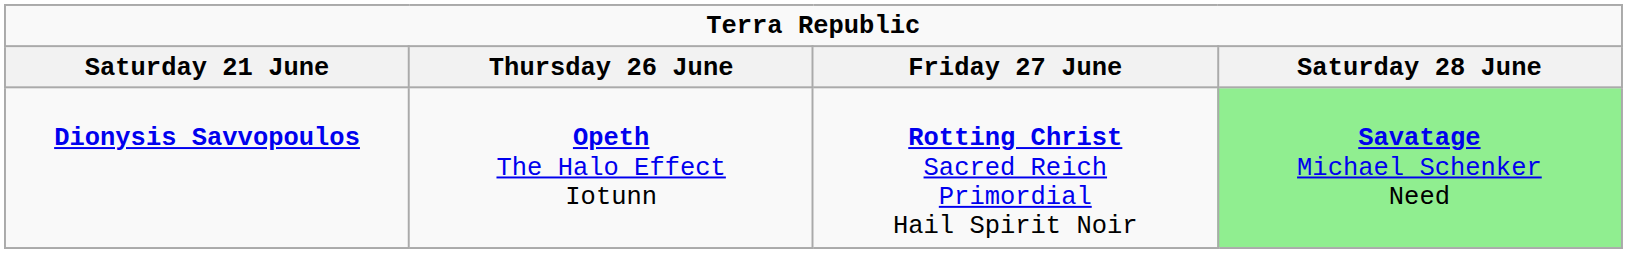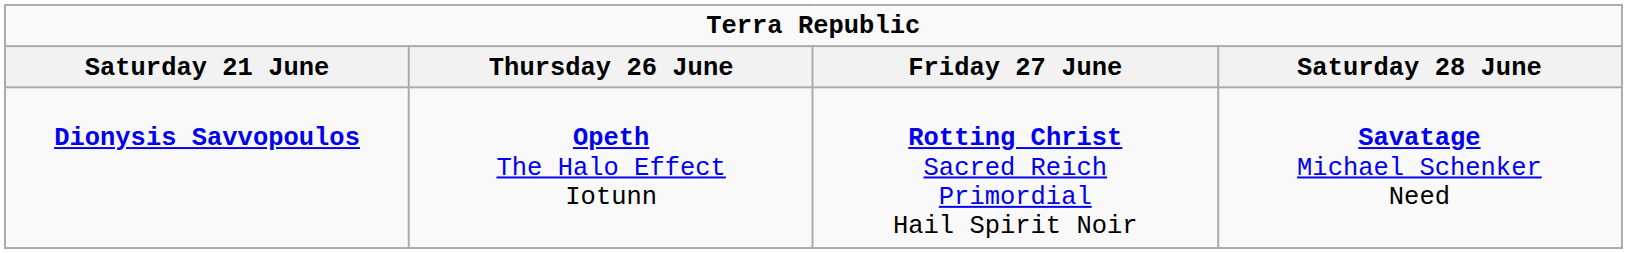(1419, 168) lightgreen background -> (1419, 168) no background
